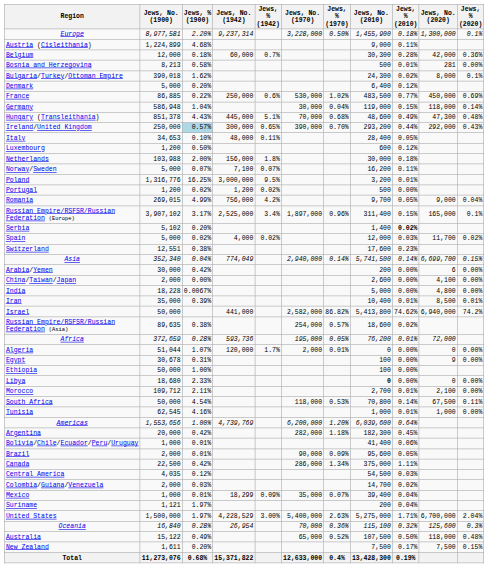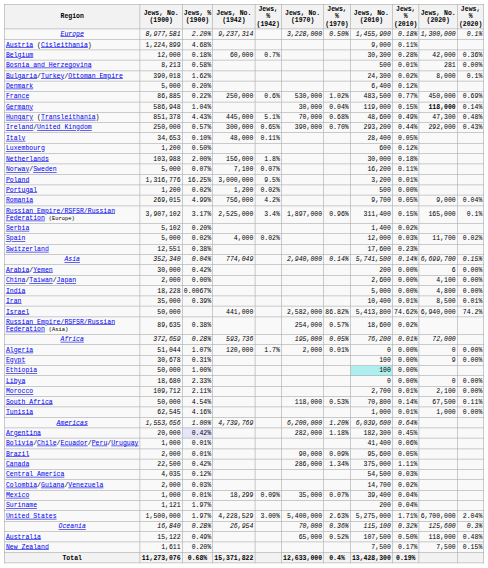(442, 107) normal -> (442, 107) bold
(201, 128) lightblue background -> (201, 128) no background
(408, 228) bold -> (408, 228) normal
(385, 371) no background -> (385, 371) paleturquoise background
(389, 381) bold -> (389, 381) normal
(201, 433) no background -> (201, 433) lavender background
